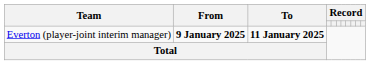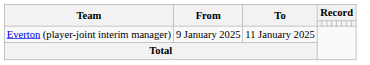(211, 34) bold -> (208, 34) normal
(287, 34) bold -> (280, 34) normal
